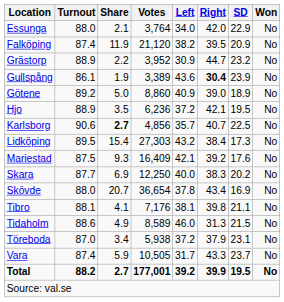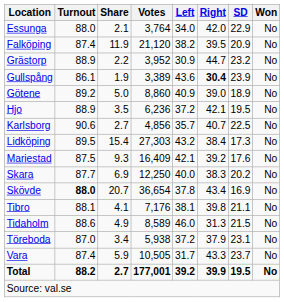(121, 126) bold -> (121, 126) normal
(85, 191) normal -> (85, 191) bold
